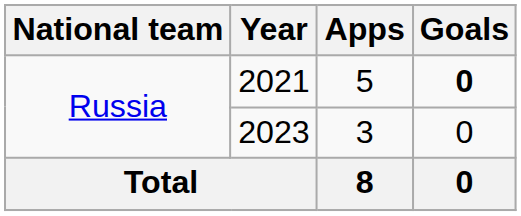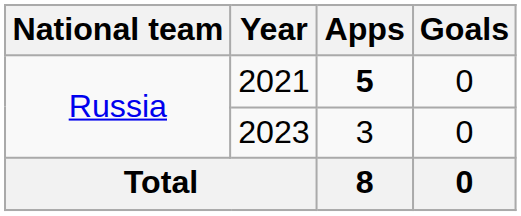(365, 81) normal -> (365, 81) bold
(464, 81) bold -> (464, 81) normal
